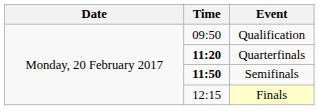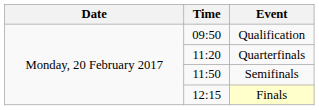(207, 54) bold -> (207, 54) normal
(207, 74) bold -> (207, 74) normal
